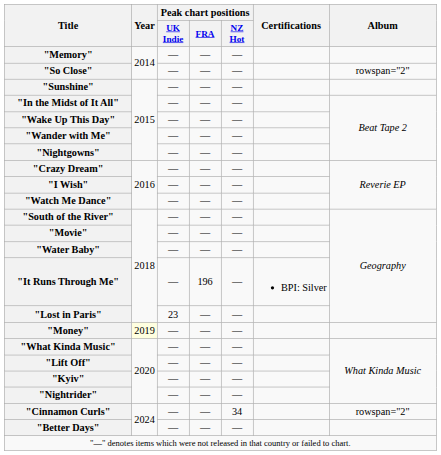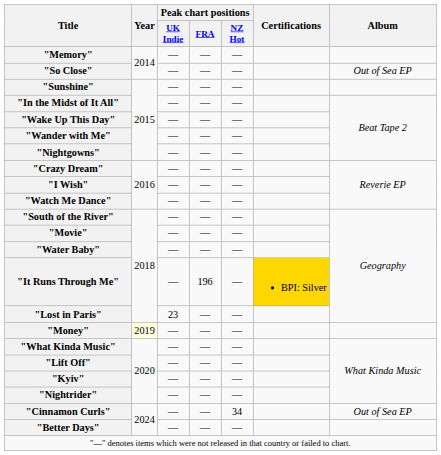(383, 71) rowspan="2" -> (383, 71) Out of Sea EP
(291, 288) no background -> (291, 288) gold background
(383, 411) rowspan="2" -> (383, 411) Out of Sea EP
